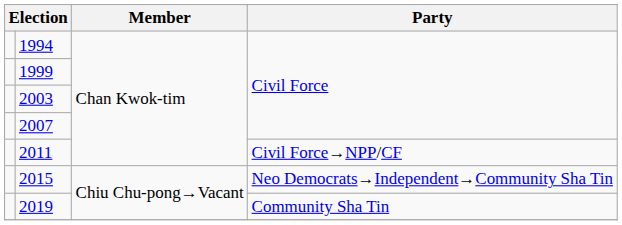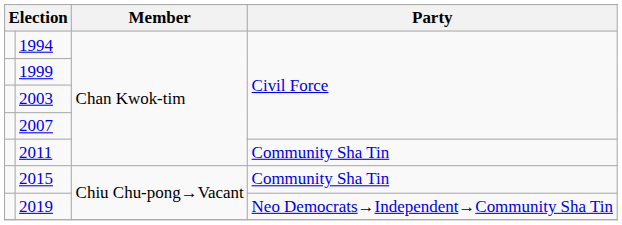(327, 152) Civil Force→NPP/CF -> (320, 152) Community Sha Tin
(432, 179) Neo Democrats→Independent→Community Sha Tin -> (320, 179) Community Sha Tin
(320, 206) Community Sha Tin -> (432, 206) Neo Democrats→Independent→Community Sha Tin
